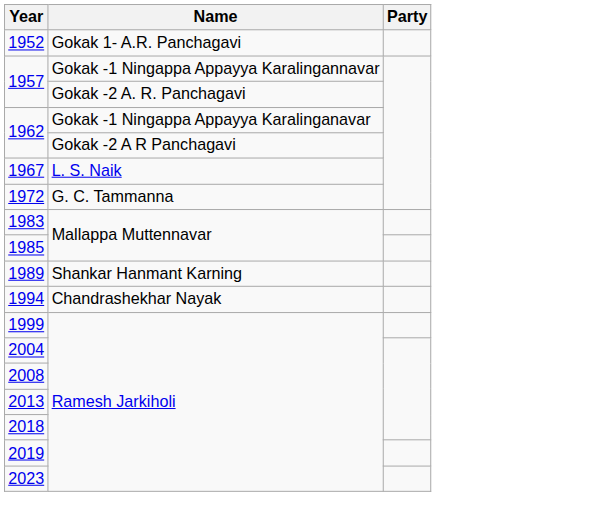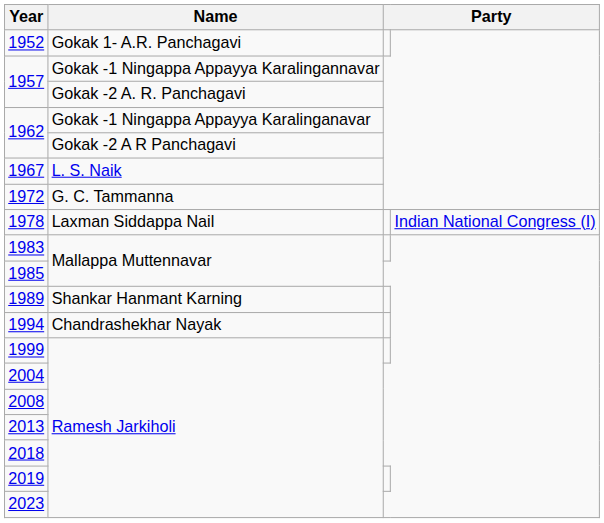+ row: (26, 222)
